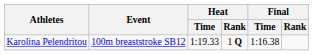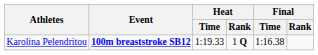(138, 42) normal -> (141, 42) bold
